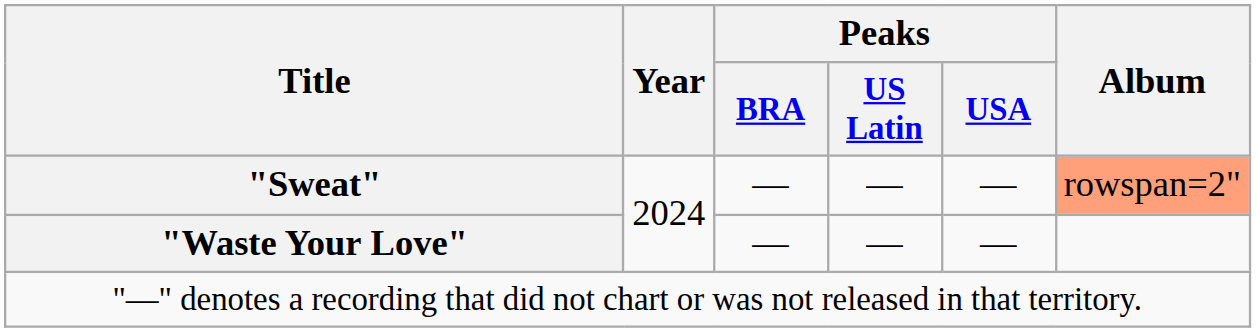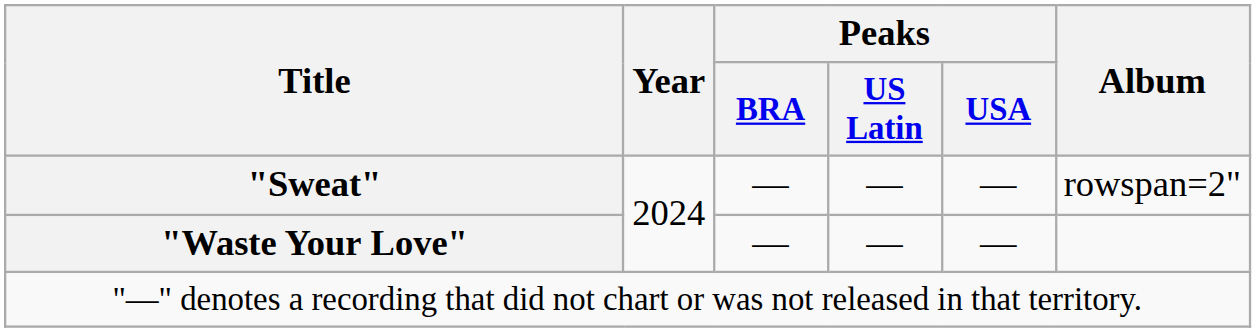(1152, 184) lightsalmon background -> (1152, 184) no background
